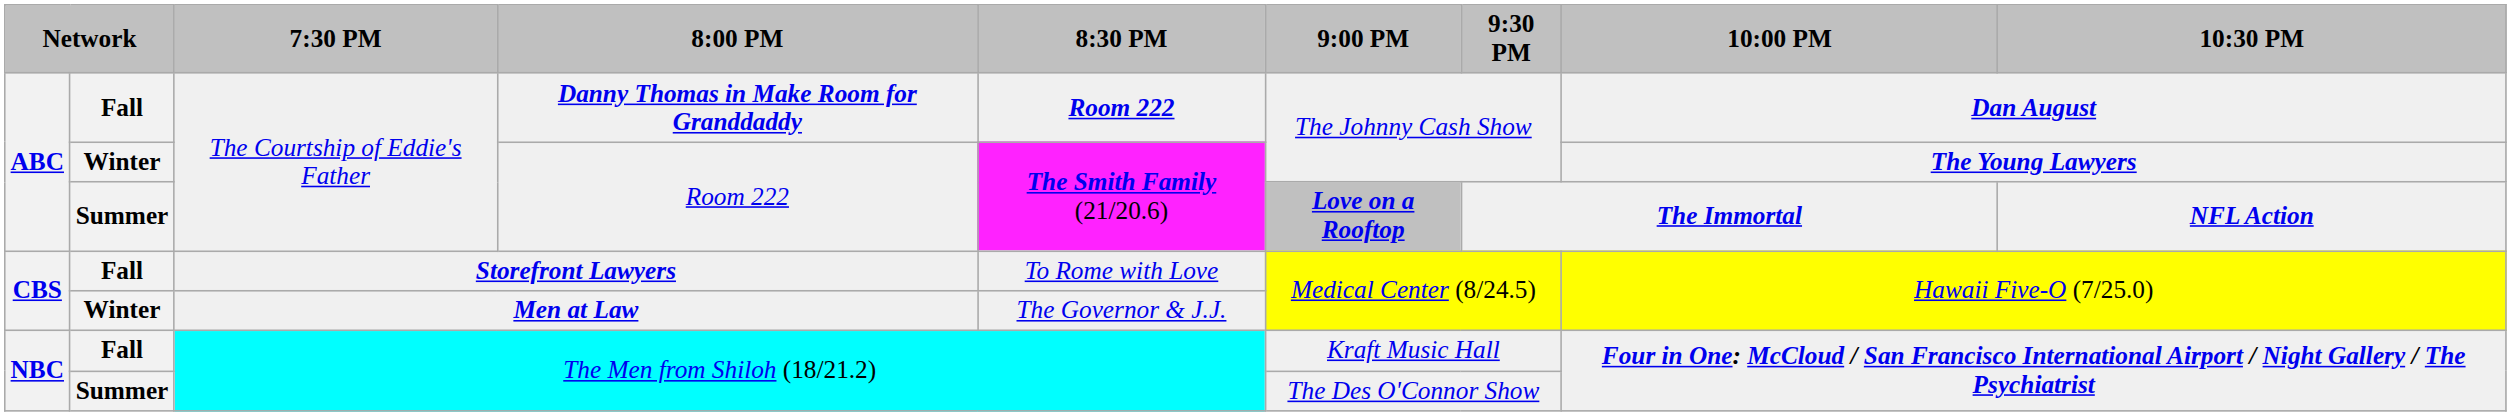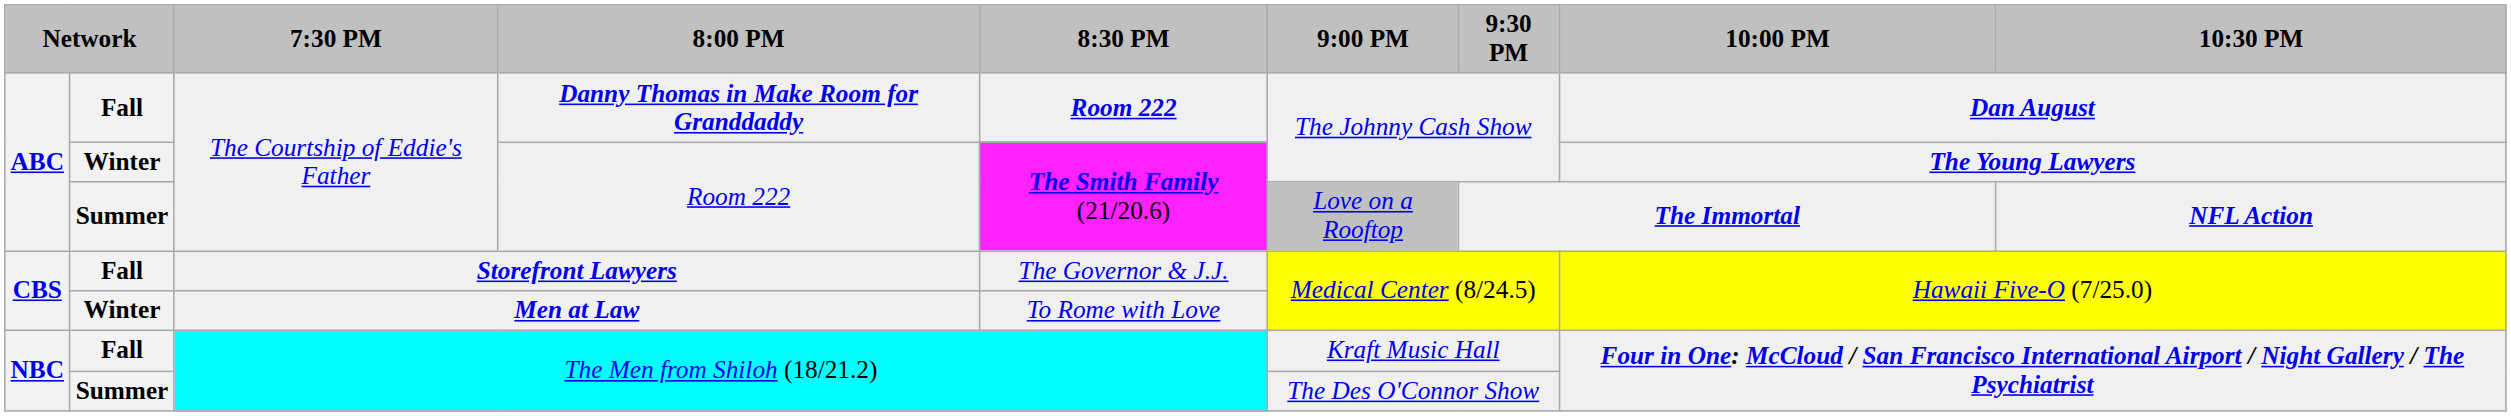(1363, 215) bold -> (1363, 215) normal
(1121, 270) To Rome with Love -> (1124, 270) The Governor & J.J.
(1121, 310) The Governor & J.J. -> (1124, 310) To Rome with Love
